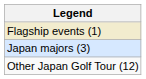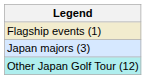(73, 66) no background -> (73, 66) paleturquoise background
